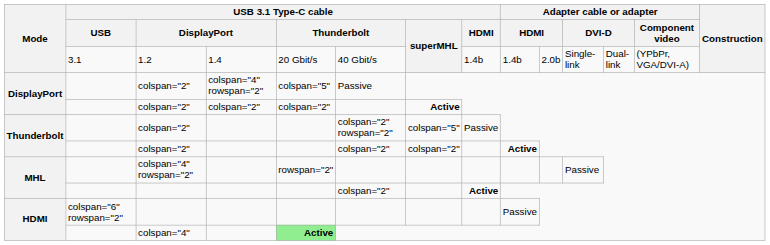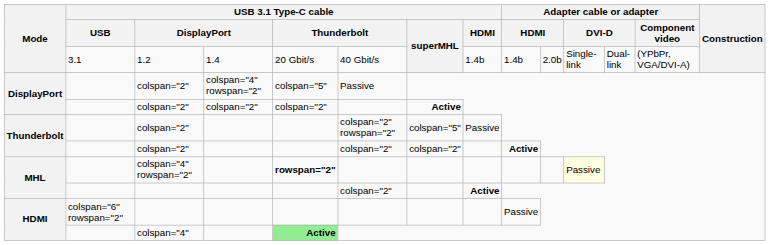(306, 170) normal -> (305, 170) bold
(582, 170) no background -> (583, 170) lightyellow background
